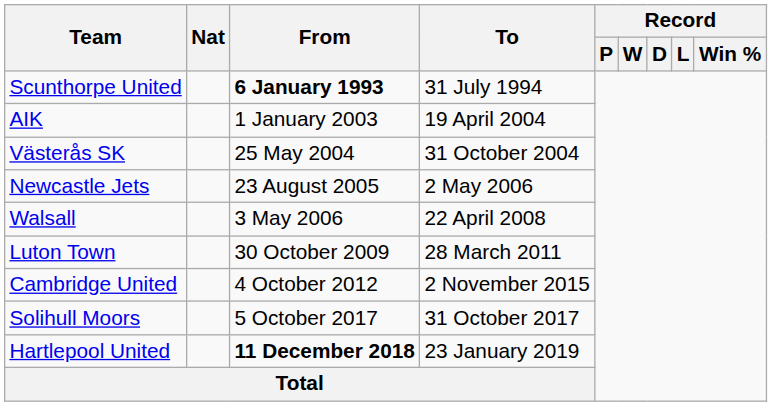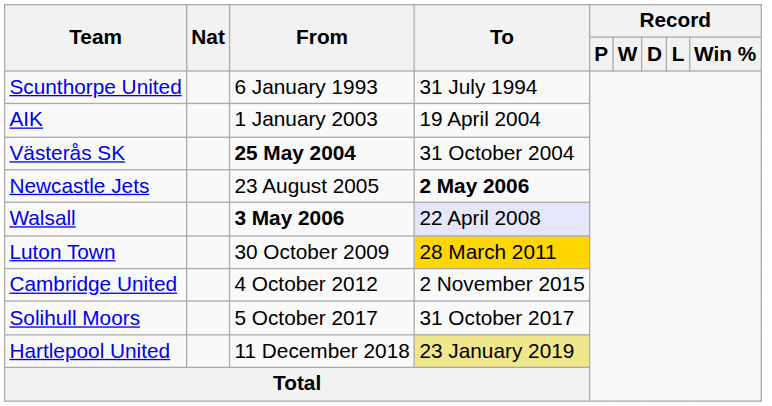(309, 86) bold -> (306, 86) normal
(295, 152) normal -> (295, 152) bold
(479, 185) normal -> (474, 185) bold
(289, 218) normal -> (289, 218) bold
(485, 218) no background -> (480, 218) lavender background
(493, 251) no background -> (488, 251) gold background
(325, 350) bold -> (322, 350) normal
(502, 350) no background -> (497, 350) khaki background
